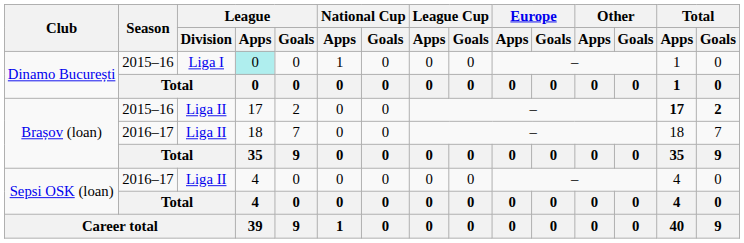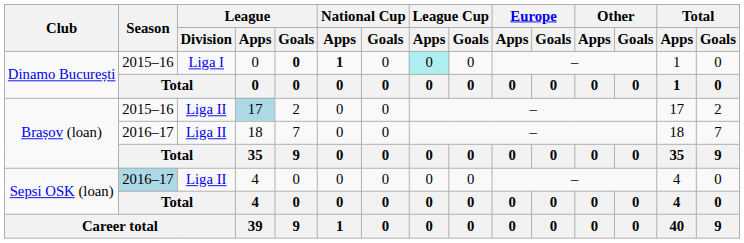(255, 62) paleturquoise background -> (255, 62) no background
(296, 62) normal -> (296, 62) bold
(340, 62) normal -> (340, 62) bold
(429, 62) no background -> (429, 62) paleturquoise background
(255, 109) no background -> (255, 109) lightblue background
(677, 109) bold -> (677, 109) normal
(718, 109) bold -> (718, 109) normal
(148, 179) no background -> (148, 179) lightblue background
